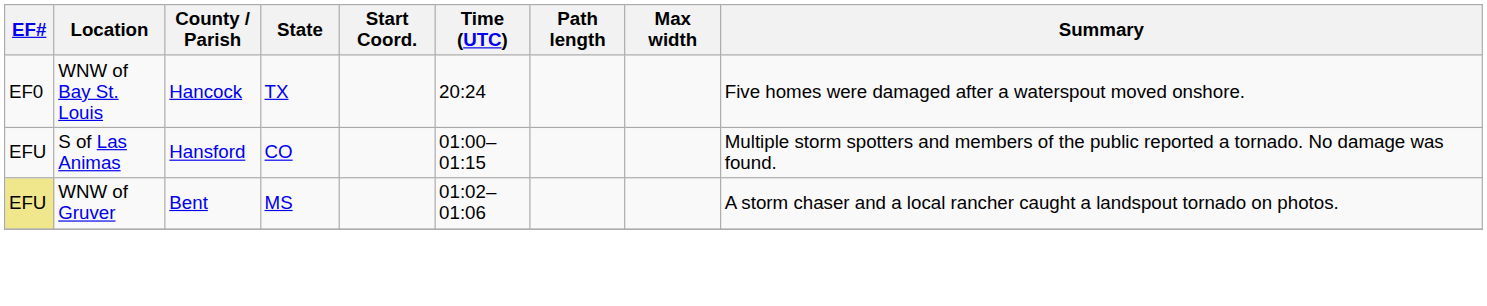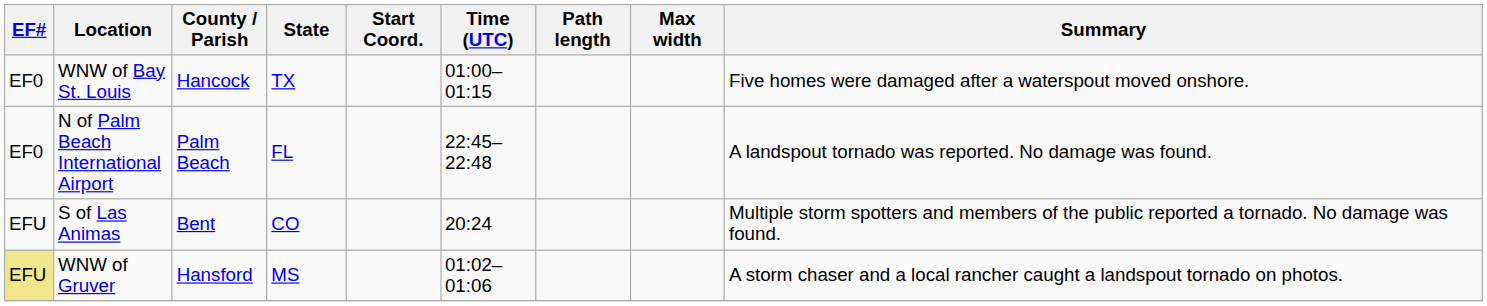(463, 91) 20:24 -> (474, 80) 01:00–01:15
+ row: (110, 152)
(207, 152) Hansford -> (196, 224) Bent
(468, 152) 01:00–01:15 -> (468, 224) 20:24
(189, 203) Bent -> (215, 274) Hansford
